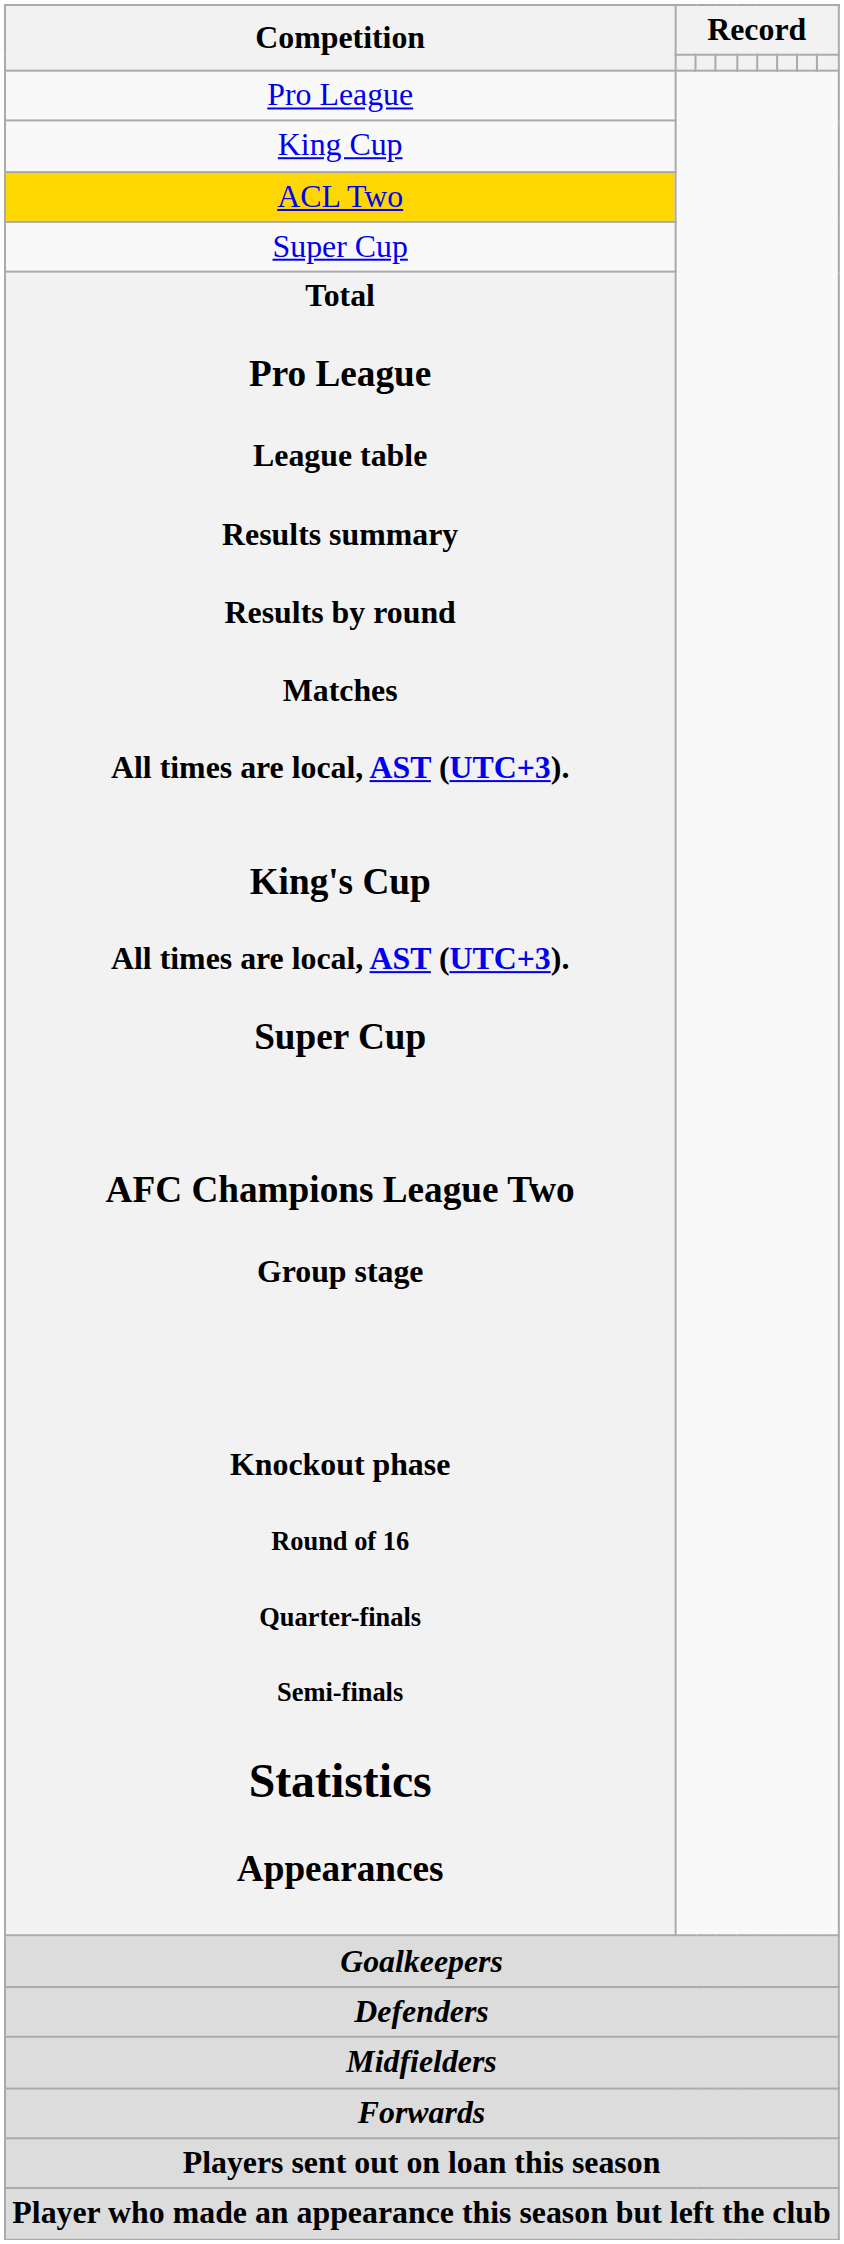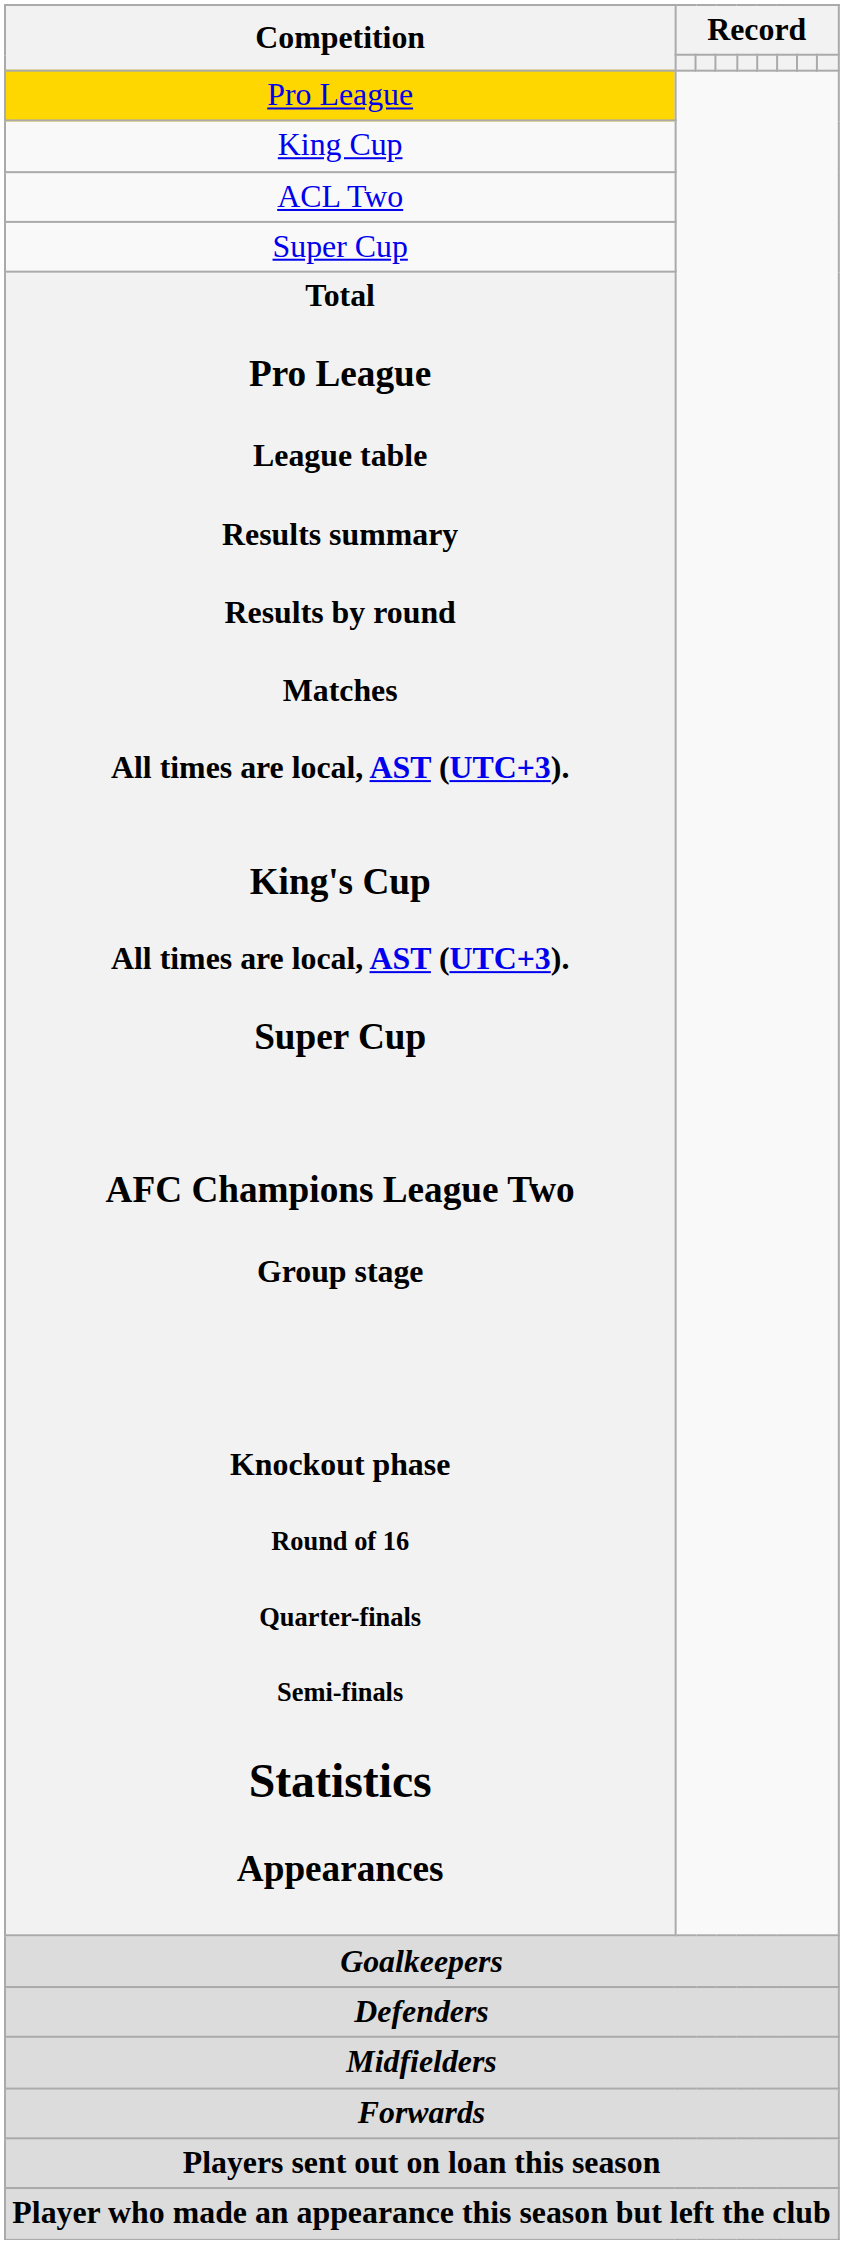(340, 94) no background -> (340, 94) gold background
(340, 195) gold background -> (340, 195) no background
